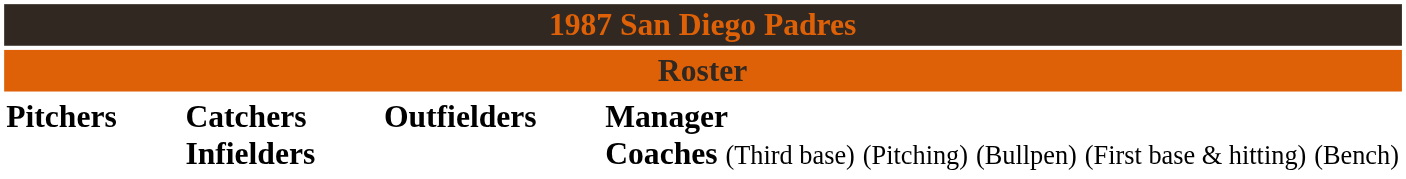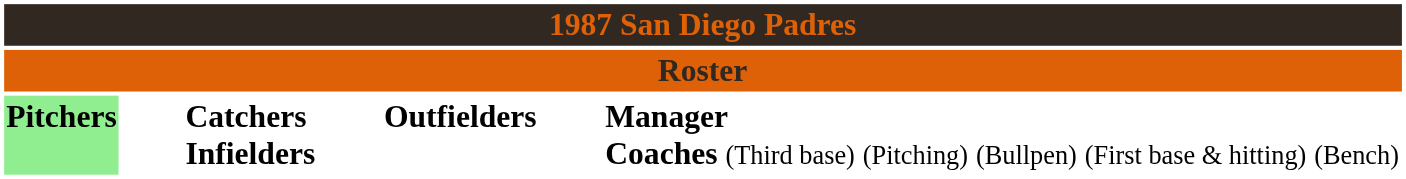(62, 115) no background -> (62, 115) lightgreen background
